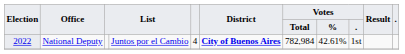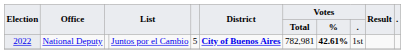(195, 42) 4 -> (195, 42) 5
(300, 42) 782,984 -> (300, 42) 782,981
(333, 42) normal -> (333, 42) bold
